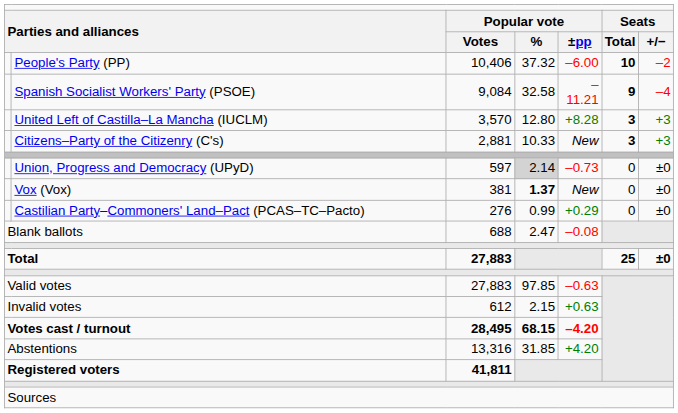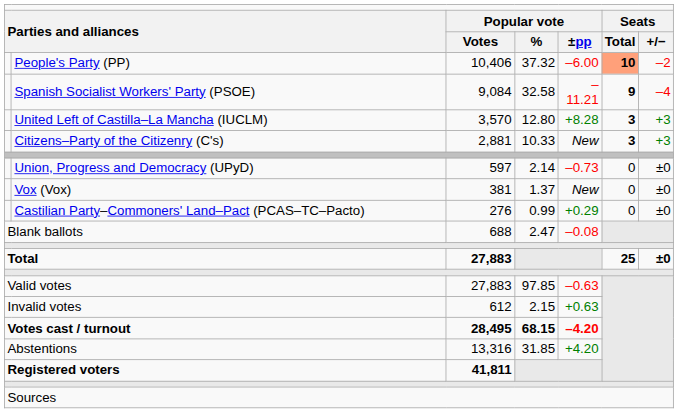(628, 63) no background -> (628, 63) lightsalmon background
(542, 168) lightgrey background -> (542, 168) no background
(542, 189) bold -> (542, 189) normal
